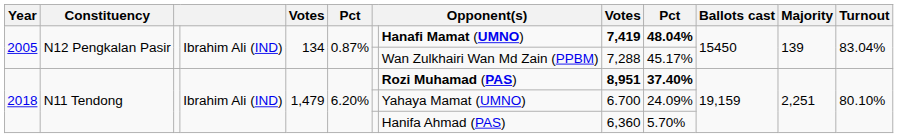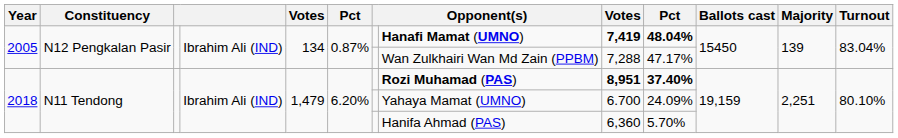(670, 58) 45.17% -> (670, 58) 47.17%
